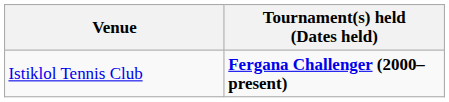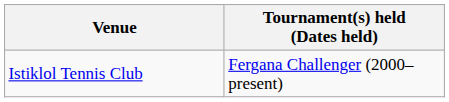(327, 73) bold -> (321, 73) normal
